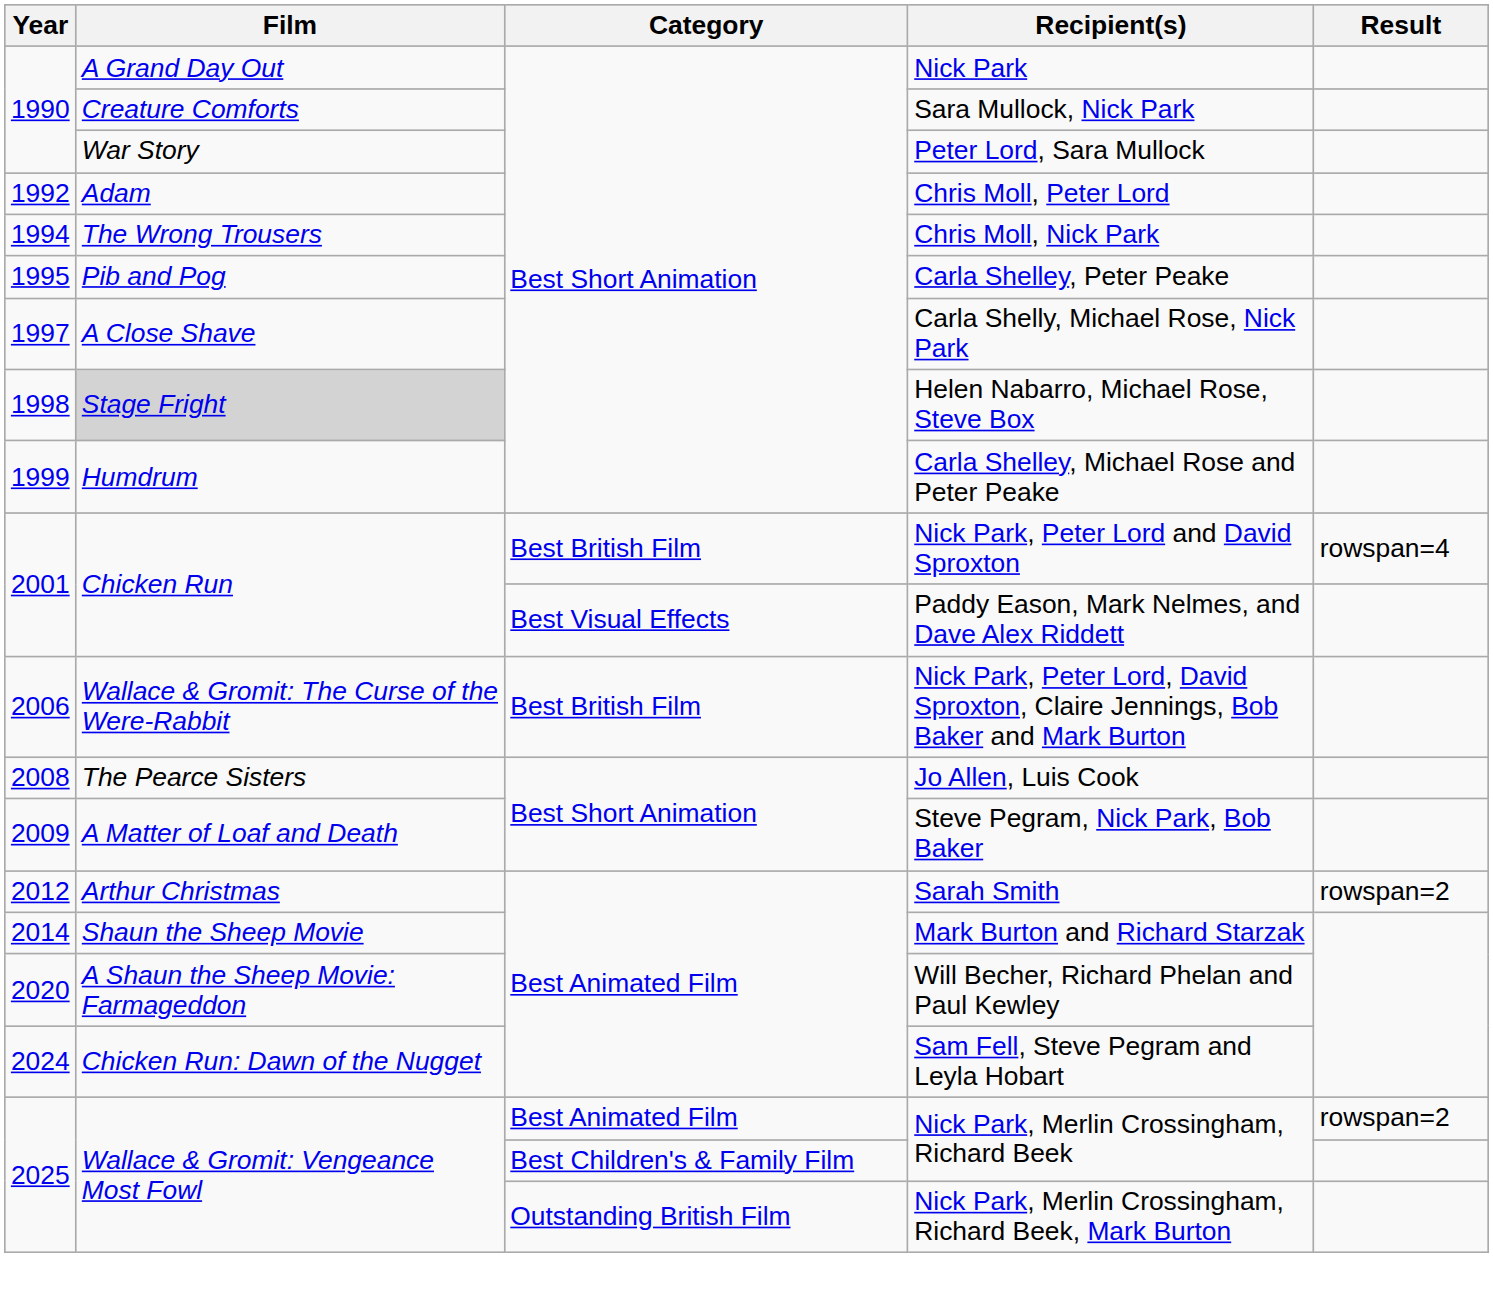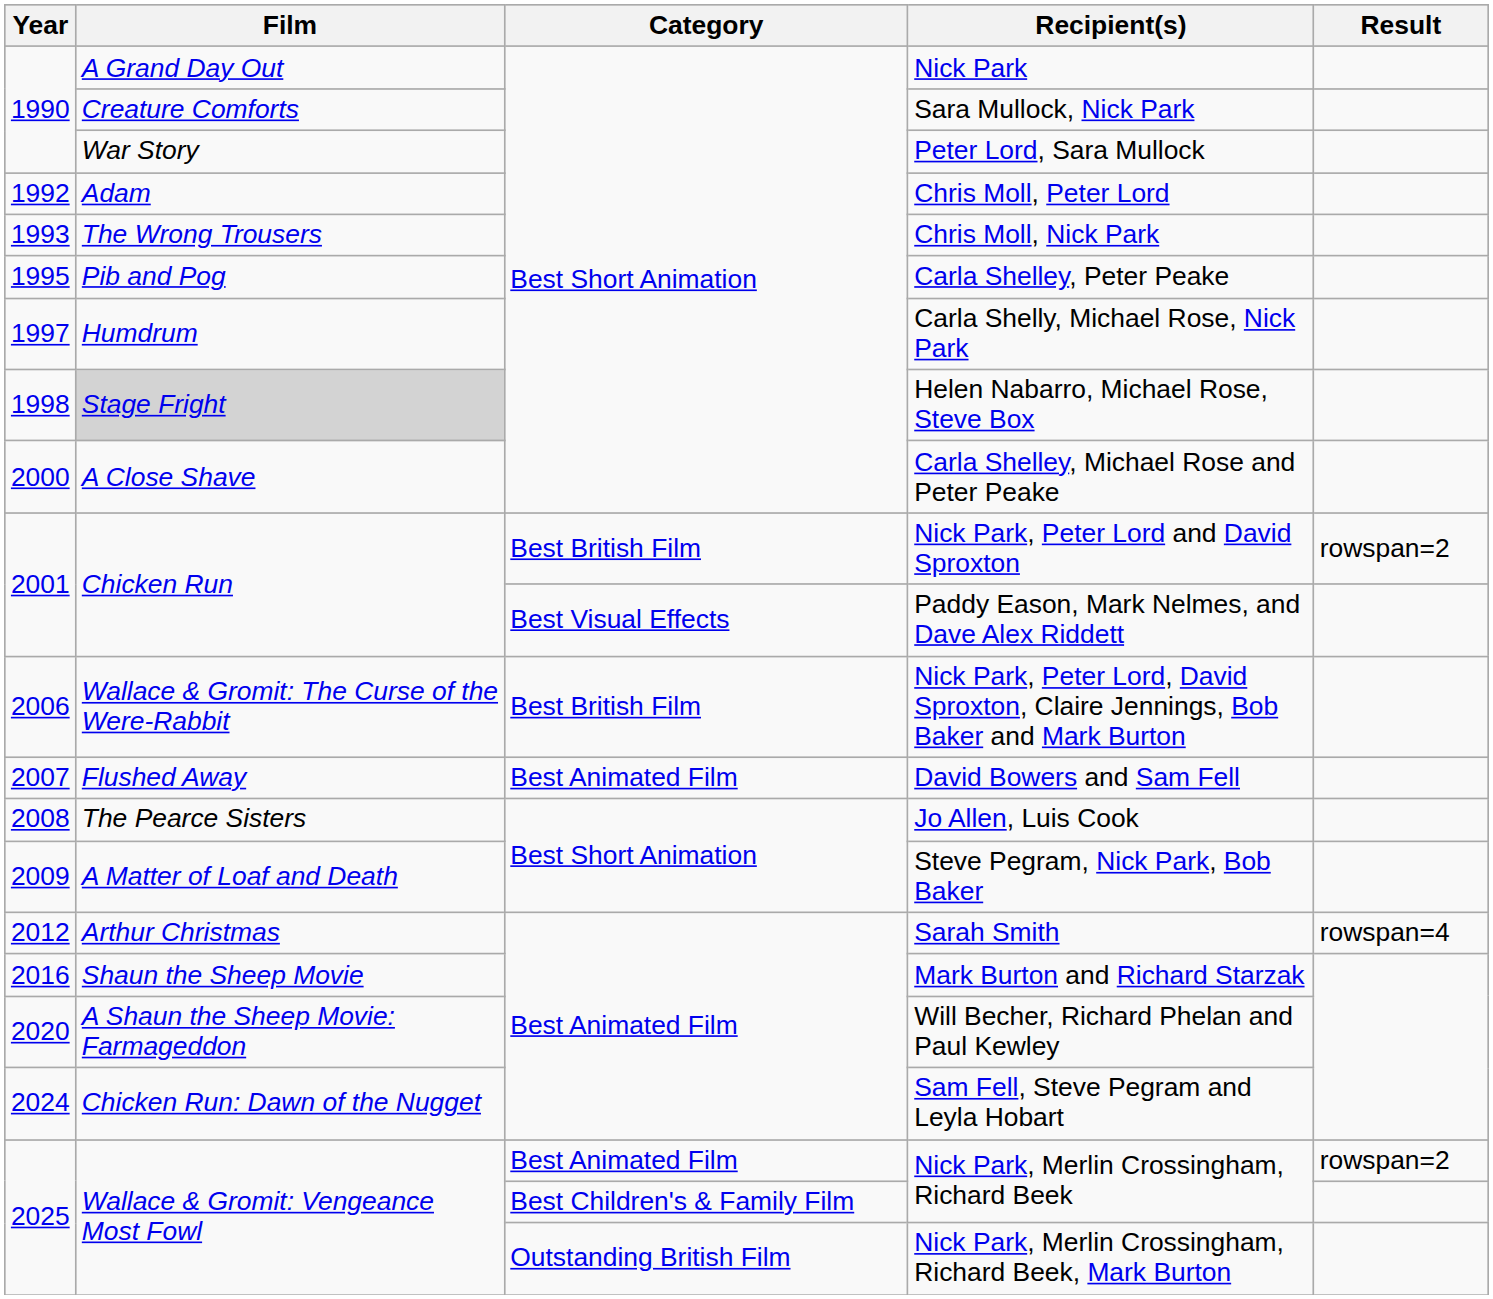(40, 234) 1994 -> (40, 234) 1993
(169, 333) A Close Shave -> (140, 333) Humdrum
(40, 476) 1999 -> (40, 476) 2000
(140, 476) Humdrum -> (169, 476) A Close Shave
(1385, 548) rowspan=4 -> (1385, 548) rowspan=2
+ row: (624, 777)
(1385, 891) rowspan=2 -> (1385, 932) rowspan=4
(40, 932) 2014 -> (40, 974) 2016
